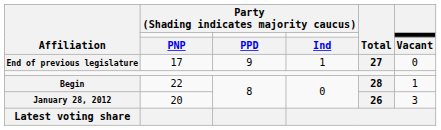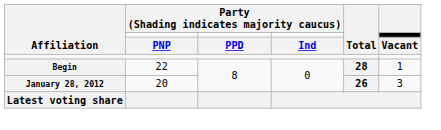- row: (72, 62)
